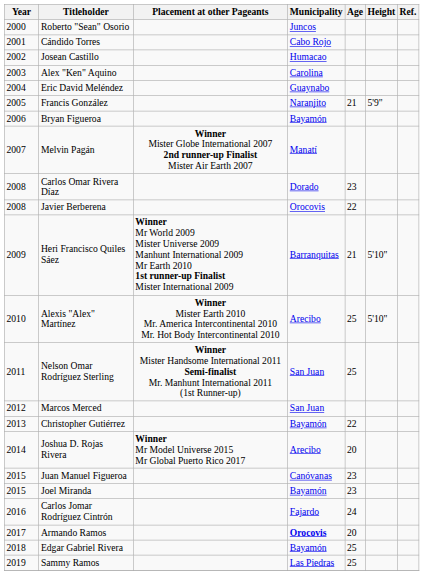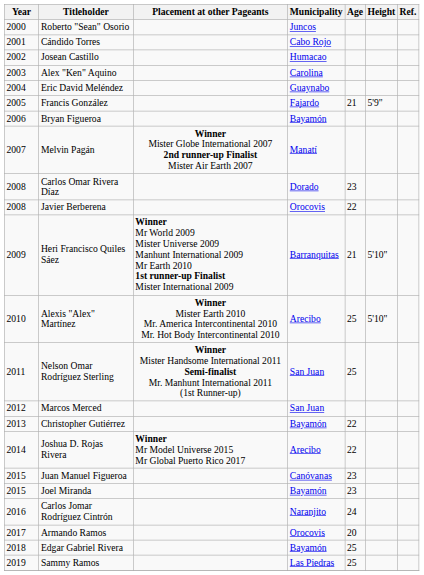(308, 103) Naranjito -> (304, 103) Fajardo
(352, 450) 20 -> (352, 450) 22
(304, 511) Fajardo -> (308, 511) Naranjito
(308, 532) bold -> (307, 532) normal
